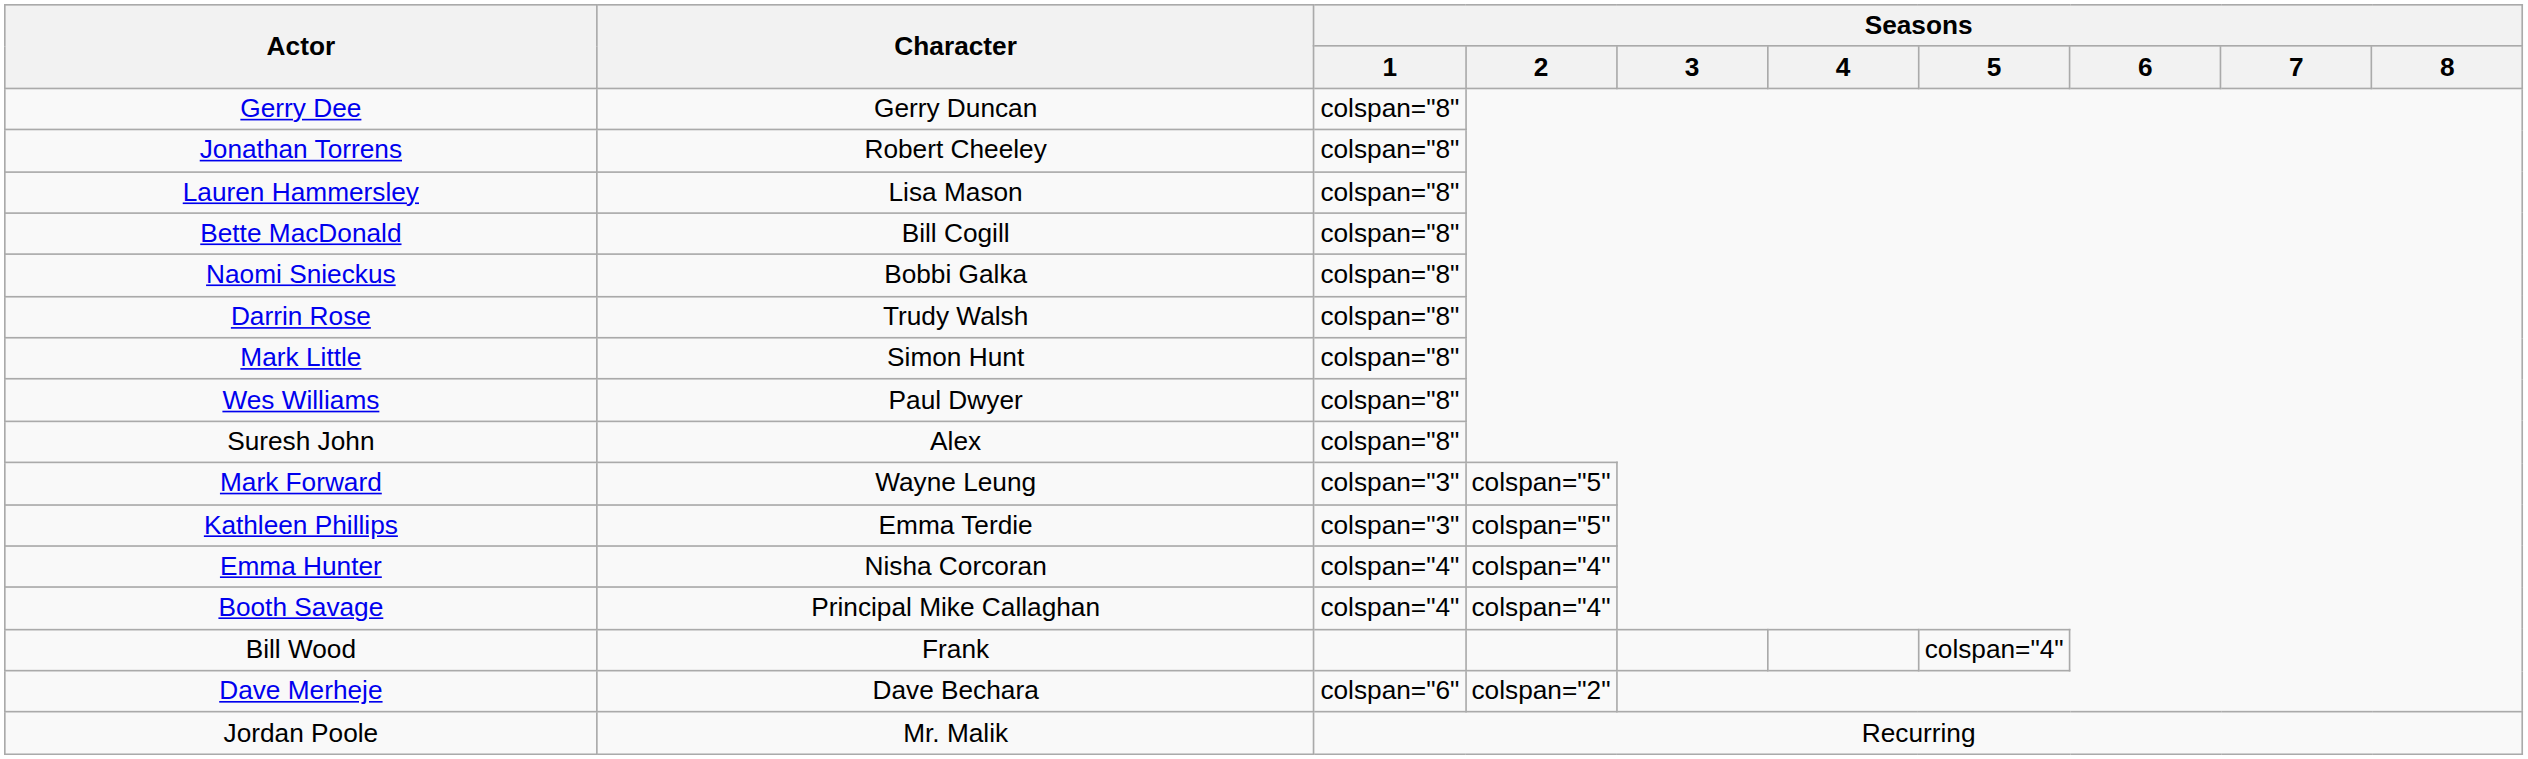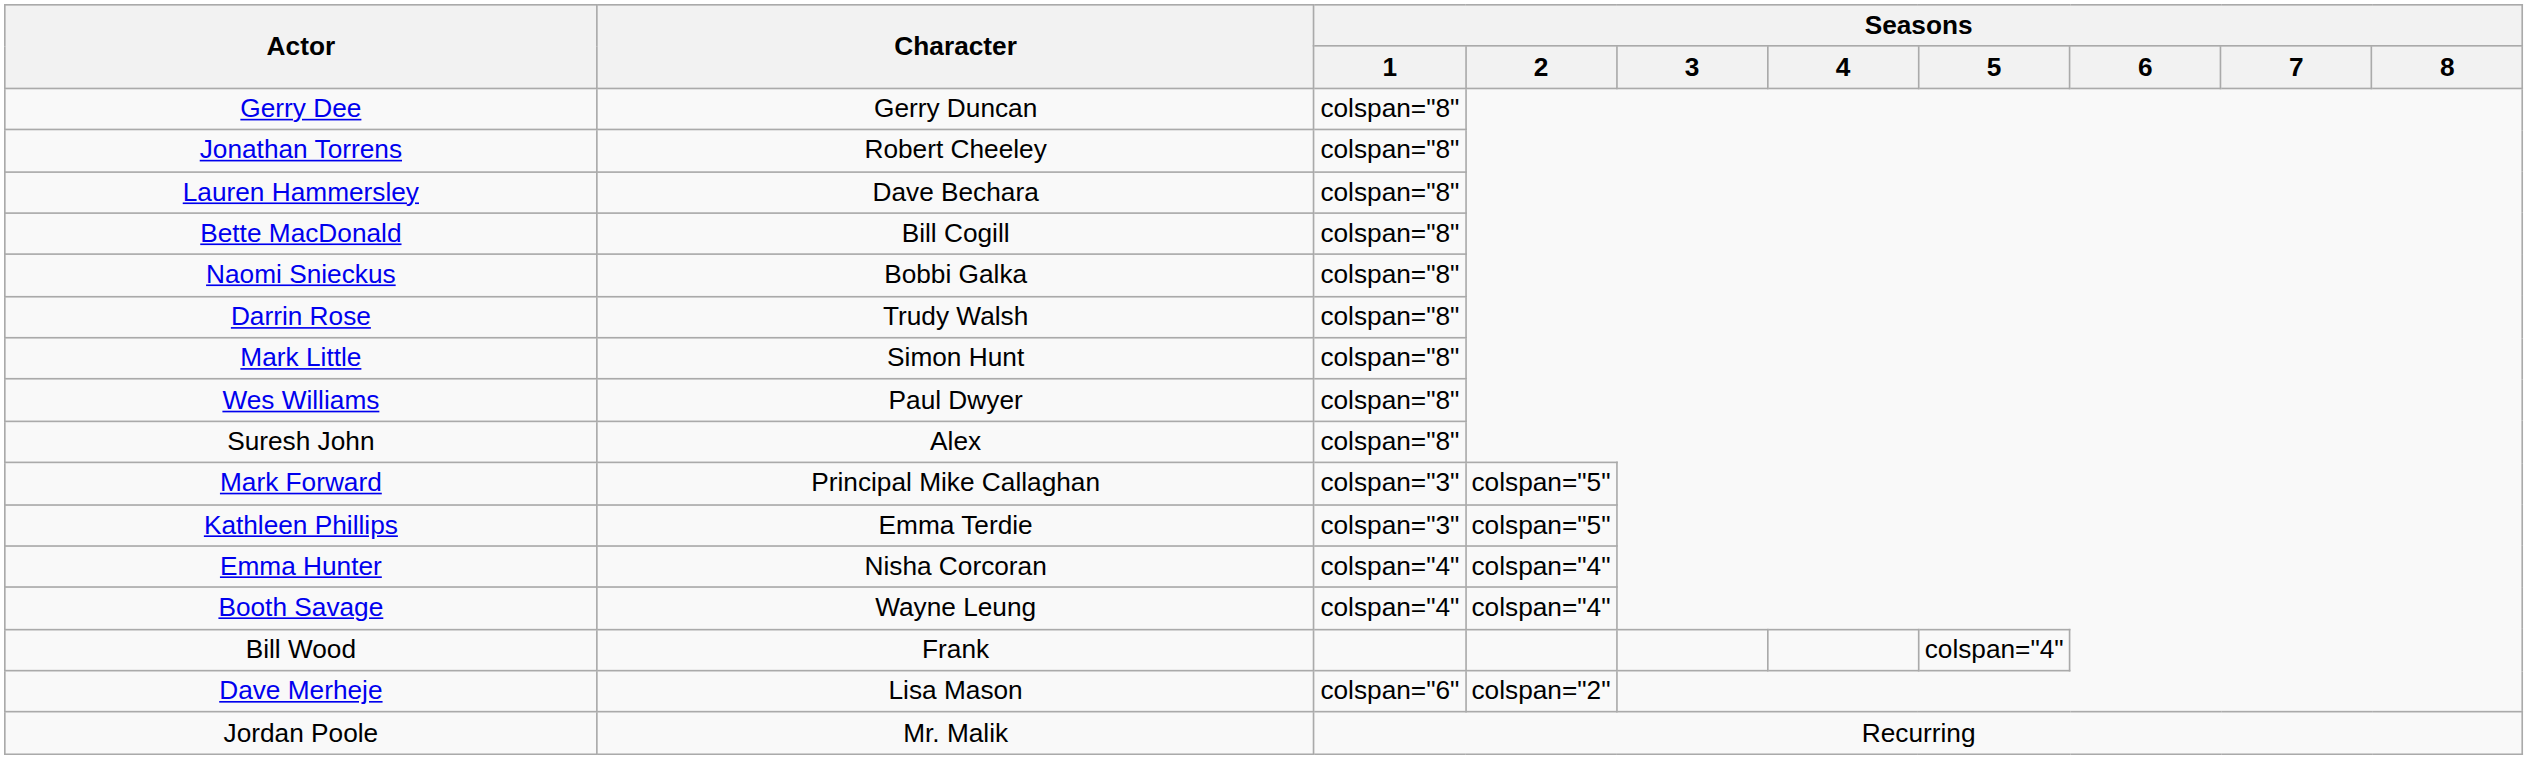(956, 191) Lisa Mason -> (956, 191) Dave Bechara
(956, 483) Wayne Leung -> (956, 483) Principal Mike Callaghan
(956, 607) Principal Mike Callaghan -> (956, 607) Wayne Leung
(956, 691) Dave Bechara -> (956, 691) Lisa Mason
